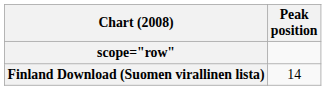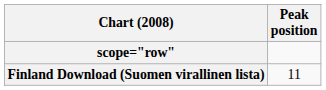(294, 74) 14 -> (294, 74) 11
